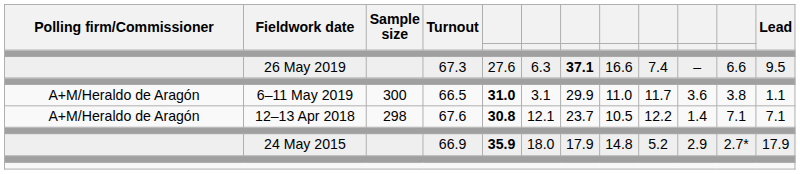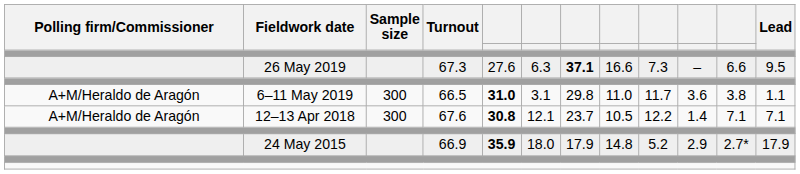(658, 67) 7.4 -> (658, 67) 7.3
(580, 95) 29.9 -> (580, 95) 29.8
(395, 117) 298 -> (395, 117) 300
